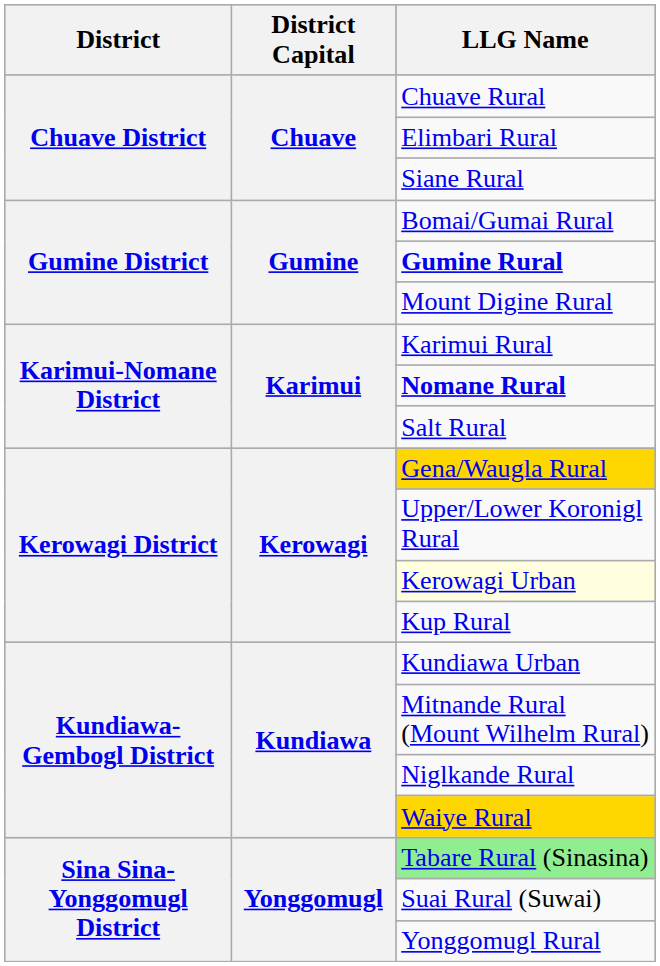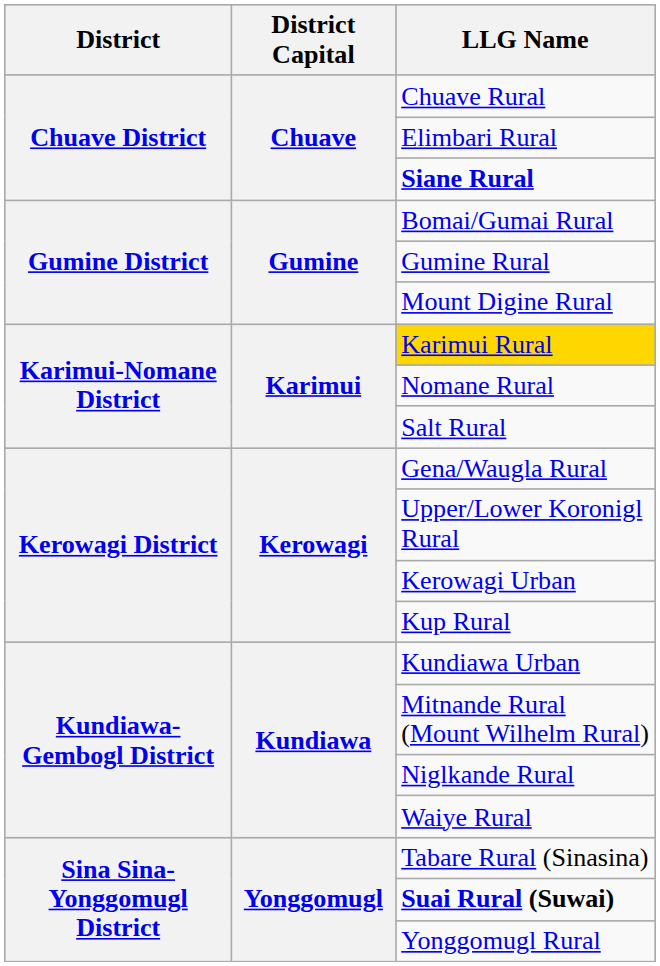(462, 178) normal -> (468, 178) bold
(482, 261) bold -> (475, 261) normal
(477, 344) no background -> (477, 344) gold background
(483, 385) bold -> (478, 385) normal
(504, 468) gold background -> (504, 468) no background
(489, 580) lightyellow background -> (489, 580) no background
(466, 816) gold background -> (466, 816) no background
(525, 857) lightgreen background -> (525, 857) no background
(501, 899) normal -> (508, 899) bold
